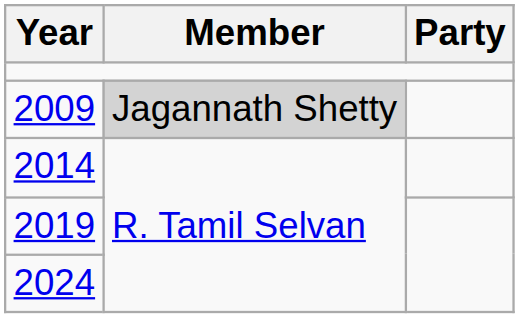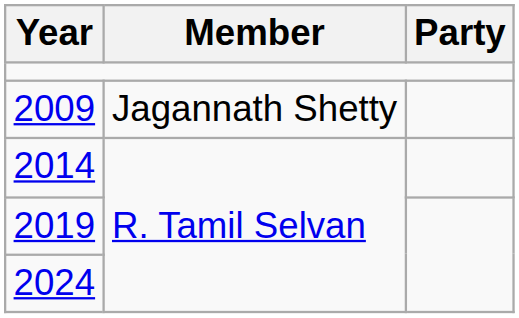(255, 108) lightgrey background -> (255, 108) no background
